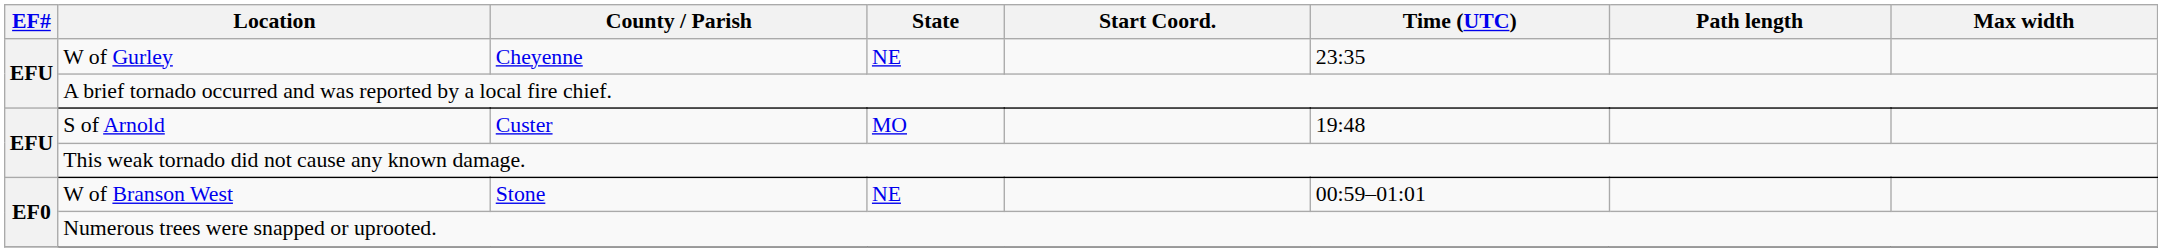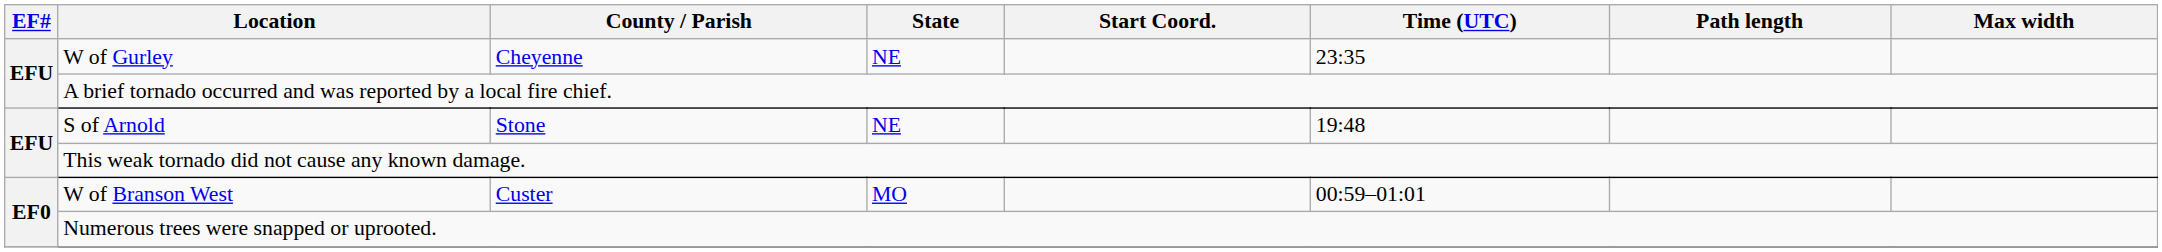(524, 125) Custer -> (521, 125) Stone
(889, 125) MO -> (886, 125) NE
(521, 194) Stone -> (524, 194) Custer
(886, 194) NE -> (889, 194) MO
